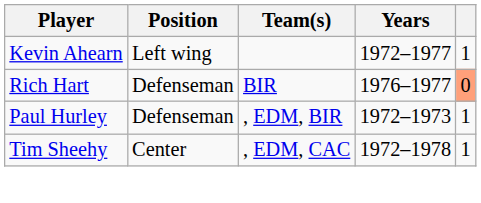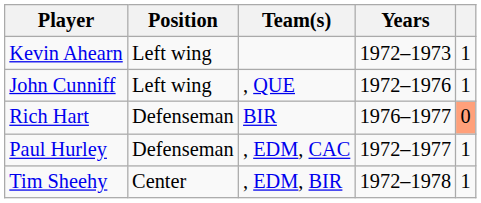(405, 52) 1972–1977 -> (405, 52) 1972–1973
+ row: (62, 85)
(293, 117) , EDM, BIR -> (297, 149) , EDM, CAC
(405, 117) 1972–1973 -> (405, 149) 1972–1977
(297, 149) , EDM, CAC -> (293, 181) , EDM, BIR
